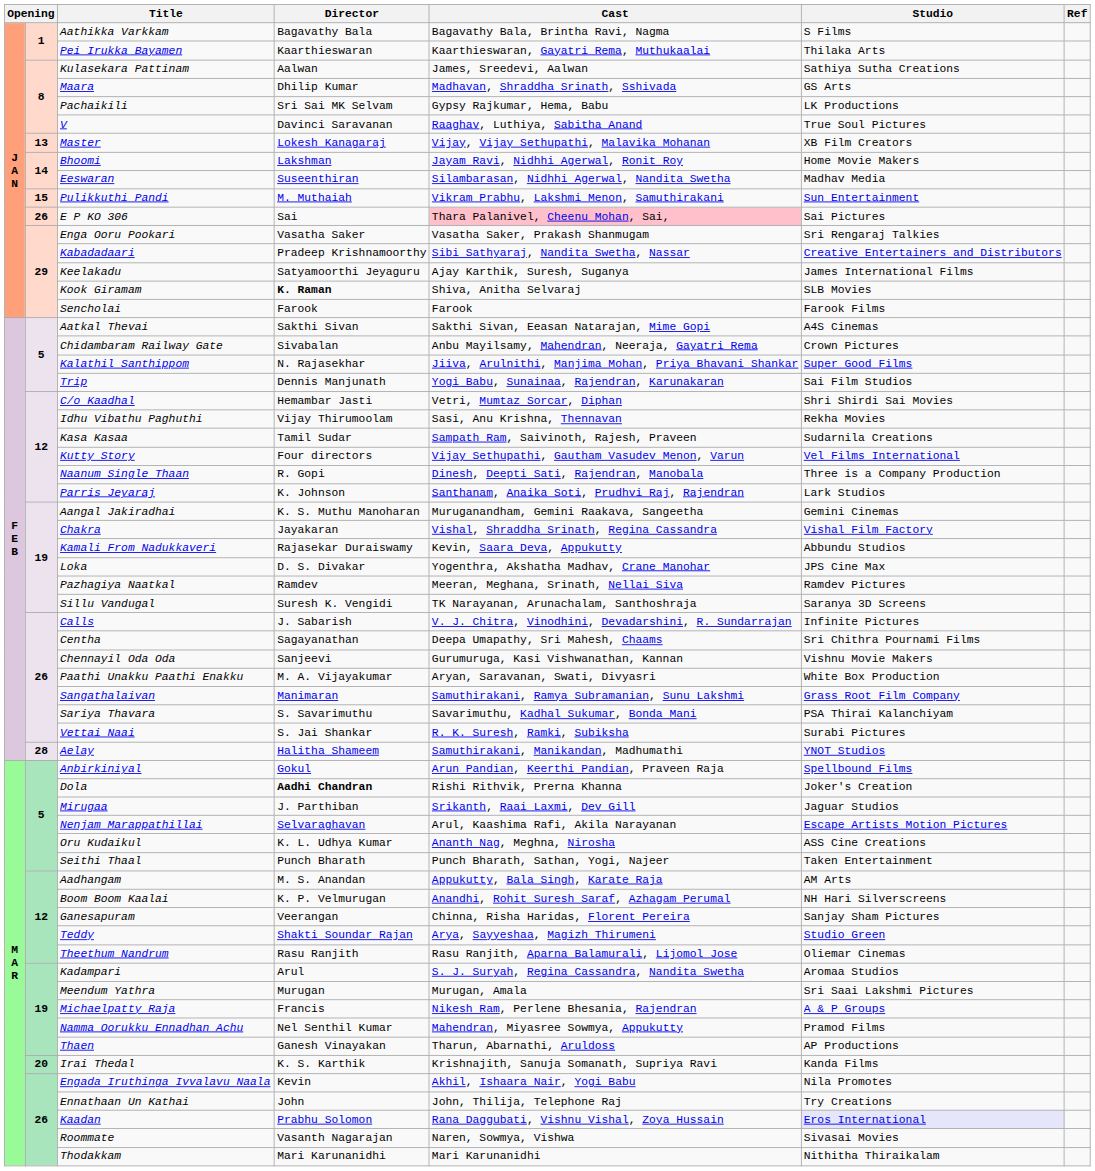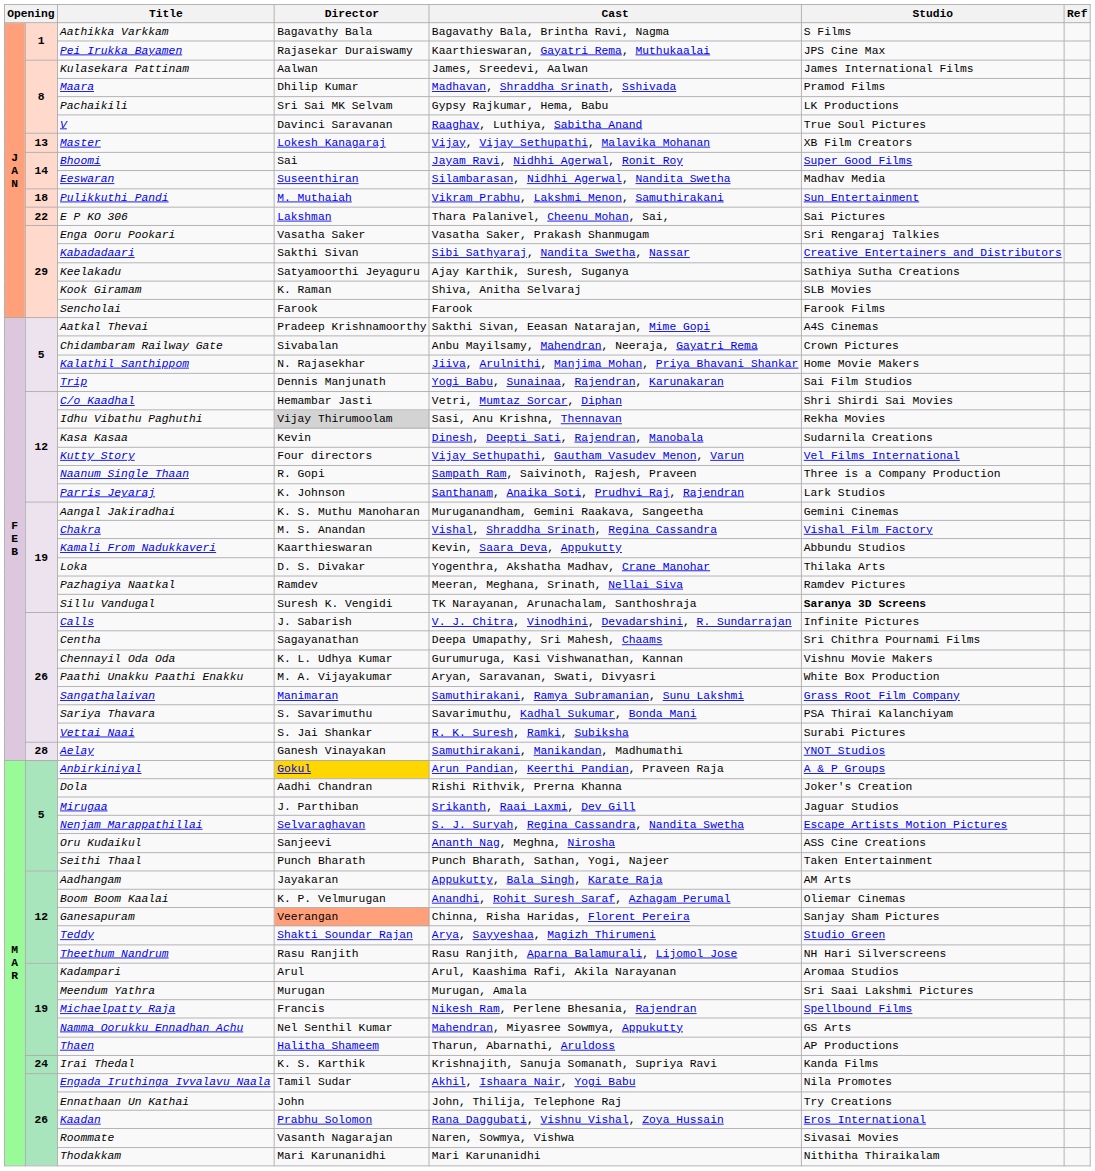(325, 51) Kaarthieswaran -> (345, 51) Rajasekar Duraiswamy
(845, 51) Thilaka Arts -> (845, 51) JPS Cine Max
(882, 69) Sathiya Sutha Creations -> (889, 69) James International Films
(828, 87) GS Arts -> (845, 87) Pramod Films
(304, 161) Lakshman -> (287, 161) Sai
(861, 161) Home Movie Makers -> (858, 161) Super Good Films
(41, 198) 15 -> (41, 198) 18
(41, 216) 26 -> (41, 216) 22
(287, 216) Sai -> (304, 216) Lakshman
(551, 216) pink background -> (551, 216) no background
(352, 253) Pradeep Krishnamoorthy -> (318, 253) Sakthi Sivan
(889, 272) James International Films -> (882, 272) Sathiya Sutha Creations
(304, 290) bold -> (304, 290) normal
(318, 327) Sakthi Sivan -> (352, 327) Pradeep Krishnamoorthy
(858, 364) Super Good Films -> (861, 364) Home Movie Makers
(335, 419) no background -> (335, 419) lightgrey background
(314, 438) Tamil Sudar -> (294, 438) Kevin
(564, 438) Sampath Ram, Saivinoth, Rajesh, Praveen -> (568, 438) Dinesh, Deepti Sati, Rajendran, Manobala
(568, 474) Dinesh, Deepti Sati, Rajendran, Manobala -> (564, 474) Sampath Ram, Saivinoth, Rajesh, Praveen
(308, 530) Jayakaran -> (321, 530) M. S. Anandan
(345, 548) Rajasekar Duraiswamy -> (325, 548) Kaarthieswaran
(845, 567) JPS Cine Max -> (845, 567) Thilaka Arts
(865, 604) normal -> (865, 604) bold
(304, 659) Sanjeevi -> (335, 659) K. L. Udhya Kumar
(328, 751) Halitha Shameem -> (331, 751) Ganesh Vinayakan
(294, 769) no background -> (294, 769) gold background
(858, 769) Spellbound Films -> (845, 769) A & P Groups
(325, 788) bold -> (325, 788) normal
(554, 825) Arul, Kaashima Rafi, Akila Narayanan -> (588, 825) S. J. Suryah, Regina Cassandra, Nandita Swetha
(335, 843) K. L. Udhya Kumar -> (304, 843) Sanjeevi
(321, 880) M. S. Anandan -> (308, 880) Jayakaran
(875, 898) NH Hari Silverscreens -> (855, 898) Oliemar Cinemas
(308, 917) no background -> (308, 917) lightsalmon background
(855, 954) Oliemar Cinemas -> (875, 954) NH Hari Silverscreens
(588, 972) S. J. Suryah, Regina Cassandra, Nandita Swetha -> (554, 972) Arul, Kaashima Rafi, Akila Narayanan
(845, 1009) A & P Groups -> (858, 1009) Spellbound Films
(845, 1027) Pramod Films -> (828, 1027) GS Arts
(331, 1046) Ganesh Vinayakan -> (328, 1046) Halitha Shameem
(41, 1064) 20 -> (41, 1064) 24
(294, 1083) Kevin -> (314, 1083) Tamil Sudar
(865, 1120) lavender background -> (865, 1120) no background
